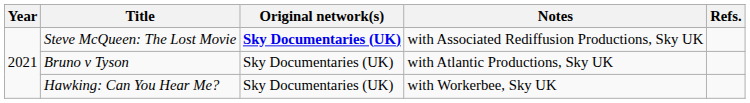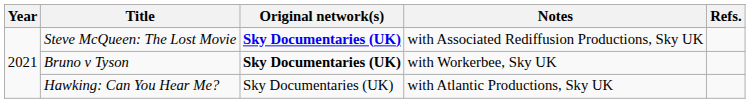(318, 62) normal -> (322, 62) bold
(510, 62) with Atlantic Productions, Sky UK -> (482, 62) with Workerbee, Sky UK
(482, 86) with Workerbee, Sky UK -> (510, 86) with Atlantic Productions, Sky UK
